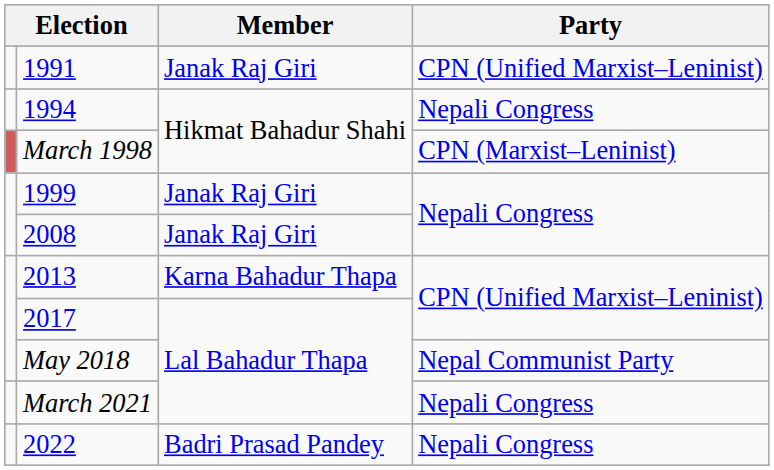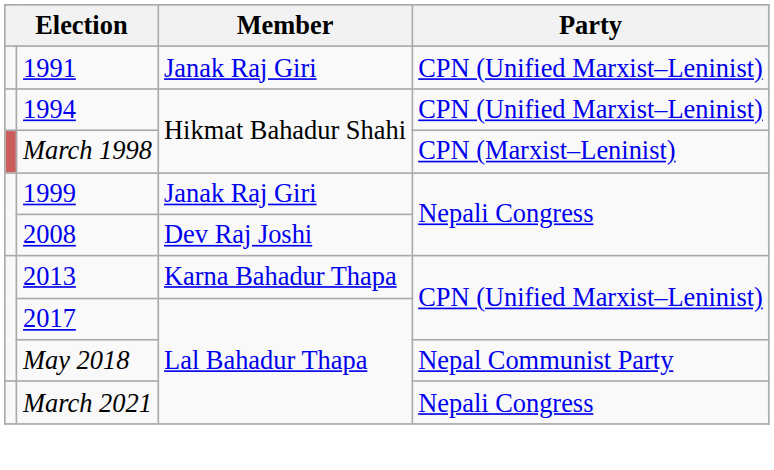(506, 109) Nepali Congress -> (590, 109) CPN (Unified Marxist–Leninist)
(240, 234) Janak Raj Giri -> (238, 234) Dev Raj Joshi
- row: (49, 444)
